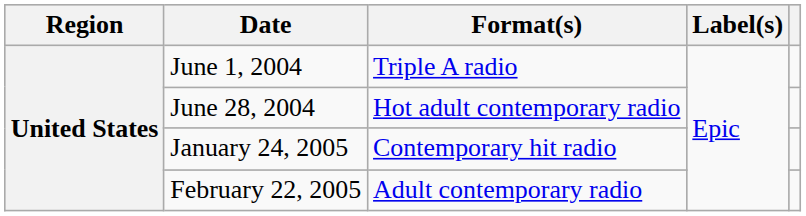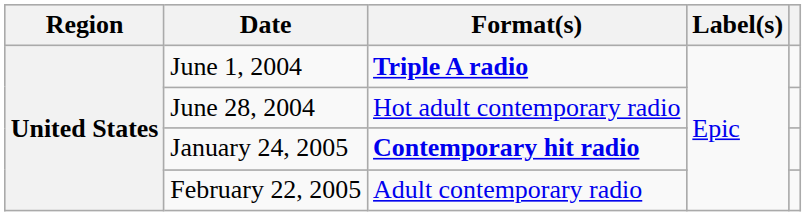(445, 66) normal -> (451, 66) bold
(495, 148) normal -> (506, 148) bold
